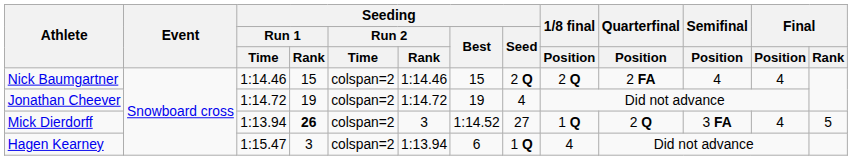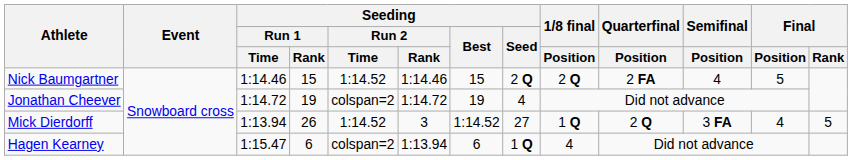(363, 79) colspan=2 -> (363, 79) 1:14.52
(780, 79) 4 -> (780, 79) 5
(309, 123) bold -> (309, 123) normal
(363, 123) colspan=2 -> (363, 123) 1:14.52
(309, 144) 3 -> (309, 144) 6
